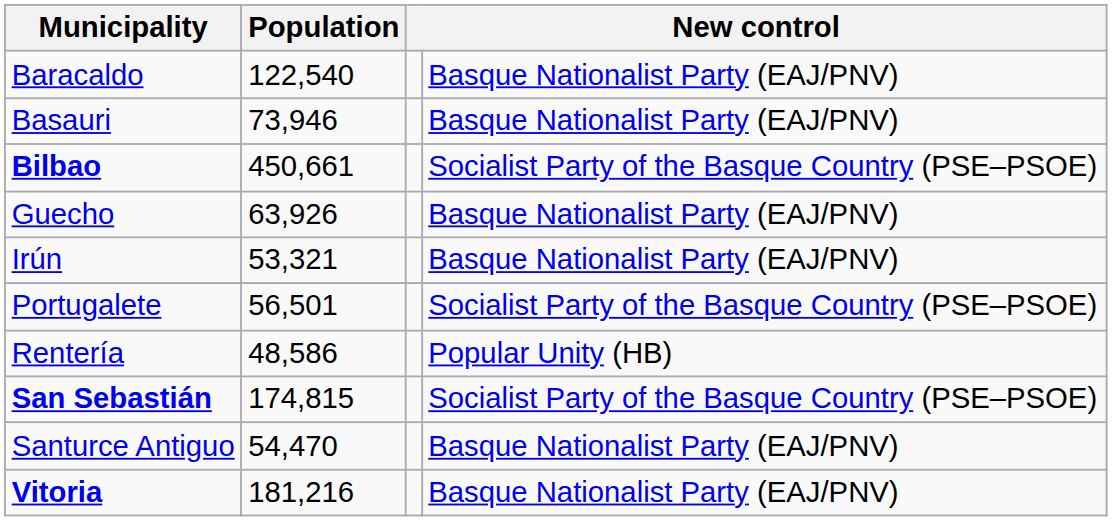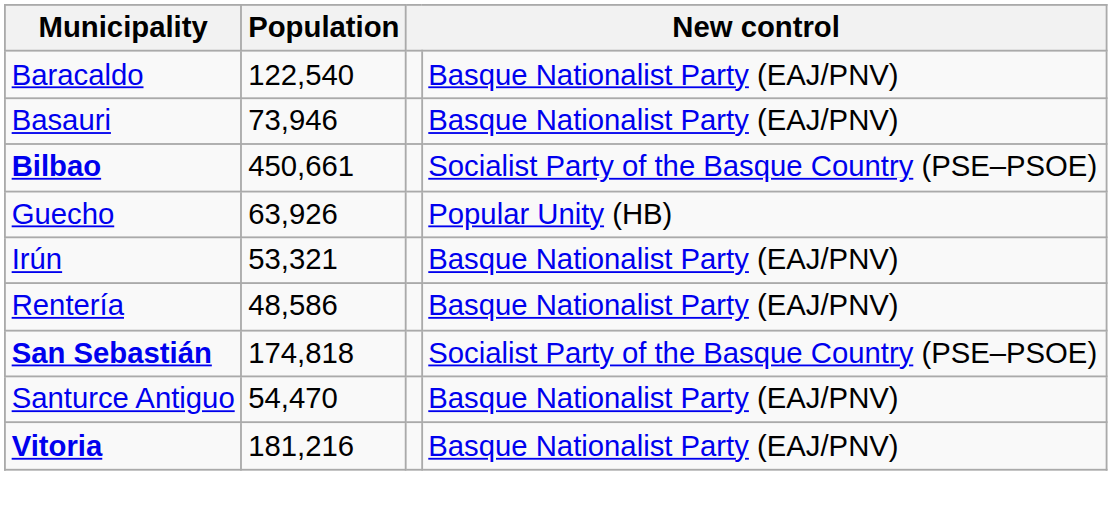(663, 213) Basque Nationalist Party (EAJ/PNV) -> (550, 213) Popular Unity (HB)
- row: (87, 306)
(550, 352) Popular Unity (HB) -> (663, 306) Basque Nationalist Party (EAJ/PNV)
(301, 399) 174,815 -> (301, 352) 174,818
